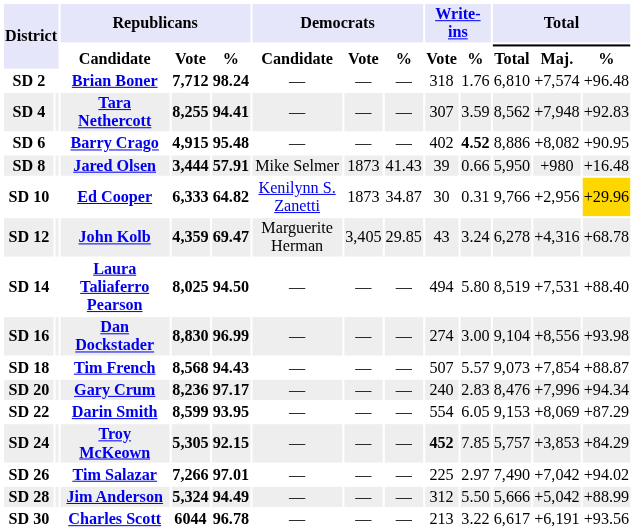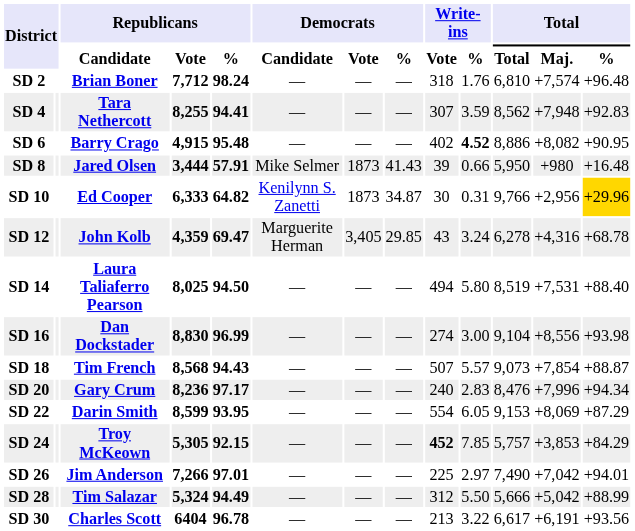(115, 474) Tim Salazar -> (115, 474) Jim Anderson
(606, 474) +94.02 -> (606, 474) +94.01
(115, 496) Jim Anderson -> (115, 496) Tim Salazar
(190, 519) 6044 -> (190, 519) 6404
